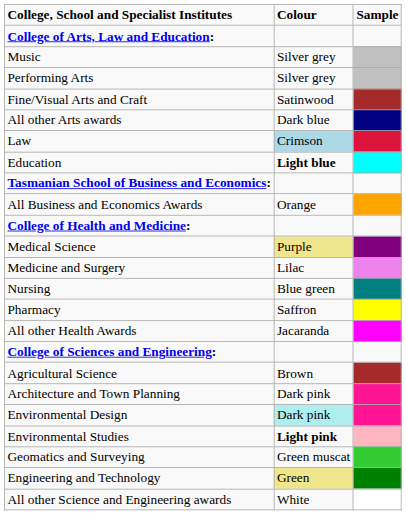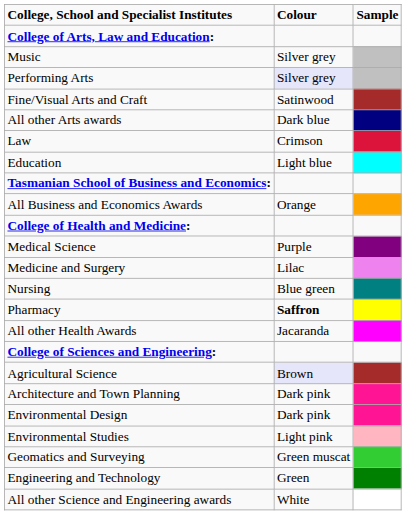(306, 78) no background -> (306, 78) lavender background
(300, 141) lightblue background -> (300, 141) no background
(306, 162) bold -> (304, 162) normal
(294, 246) khaki background -> (294, 246) no background
(297, 309) normal -> (298, 309) bold
(295, 373) no background -> (295, 373) lavender background
(304, 415) paleturquoise background -> (304, 415) no background
(307, 436) bold -> (305, 436) normal
(293, 478) khaki background -> (293, 478) no background
